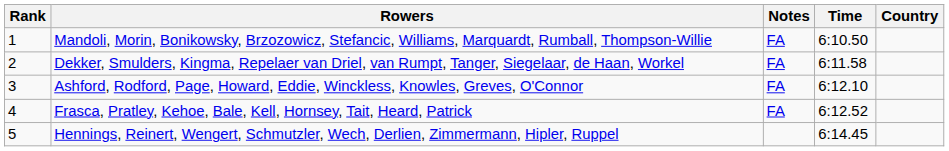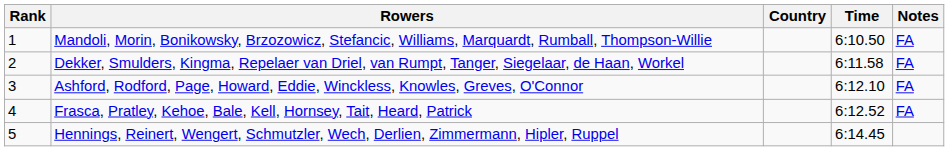columns swapped: (910, 16) <-> (789, 16)
